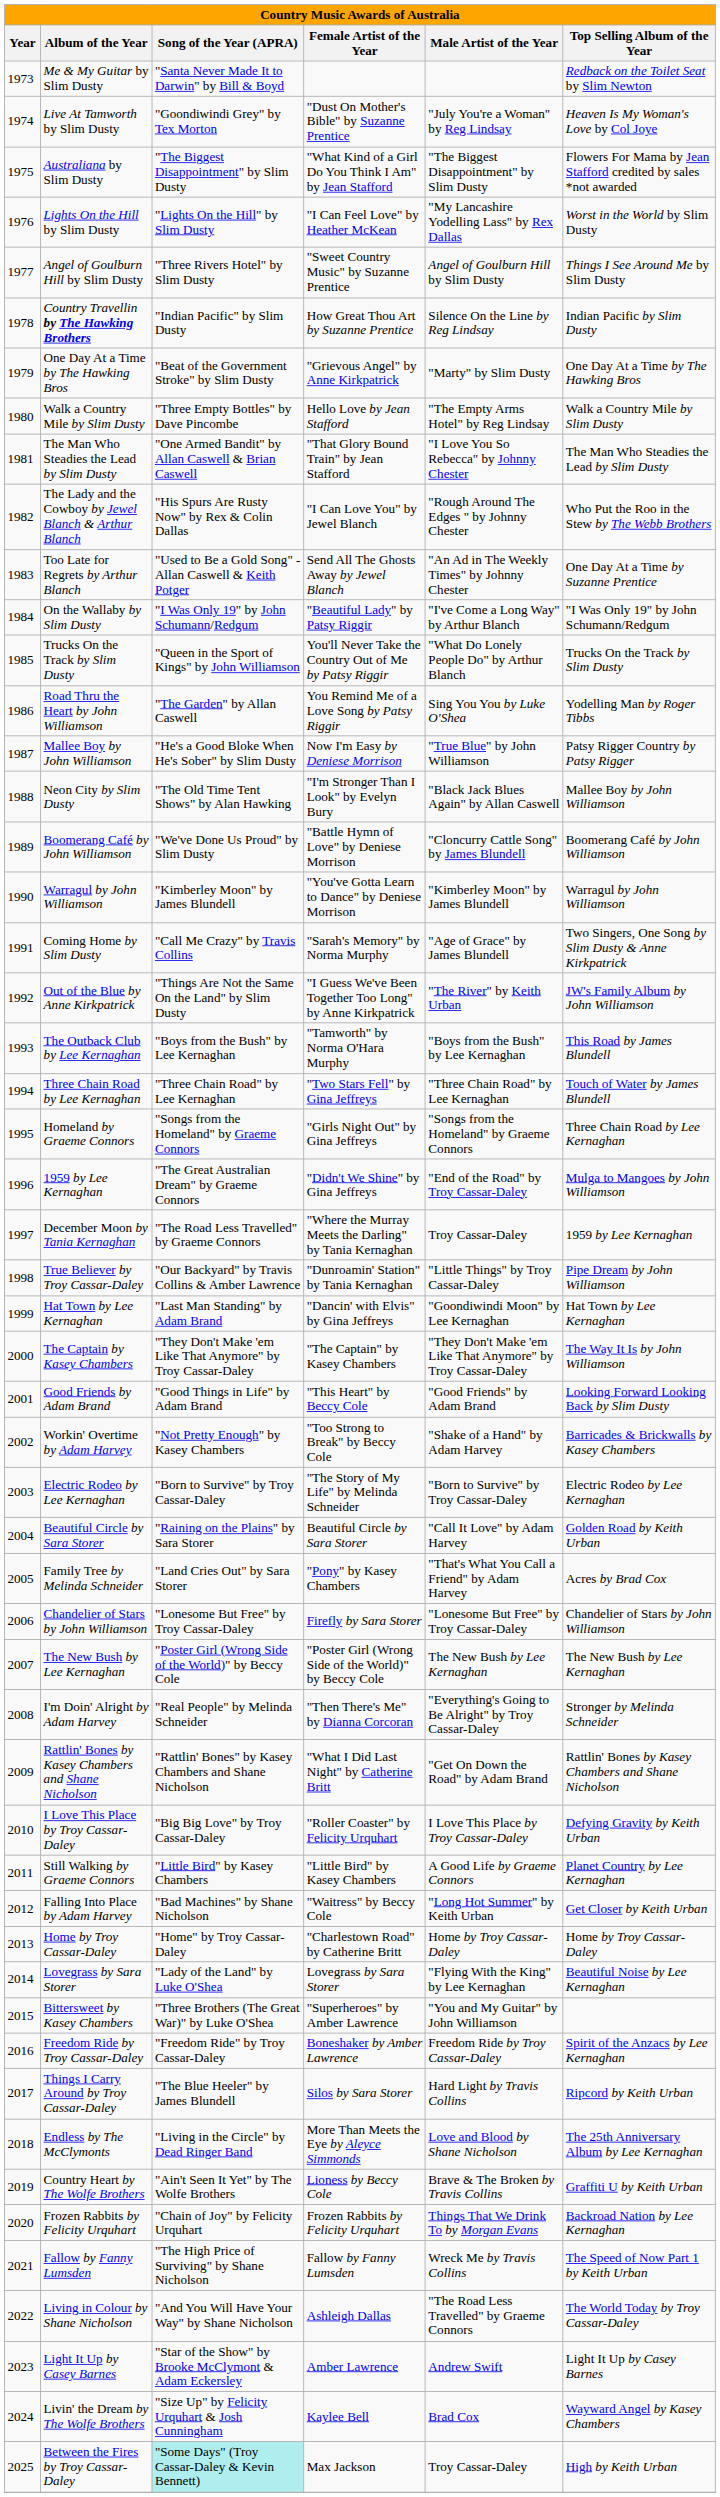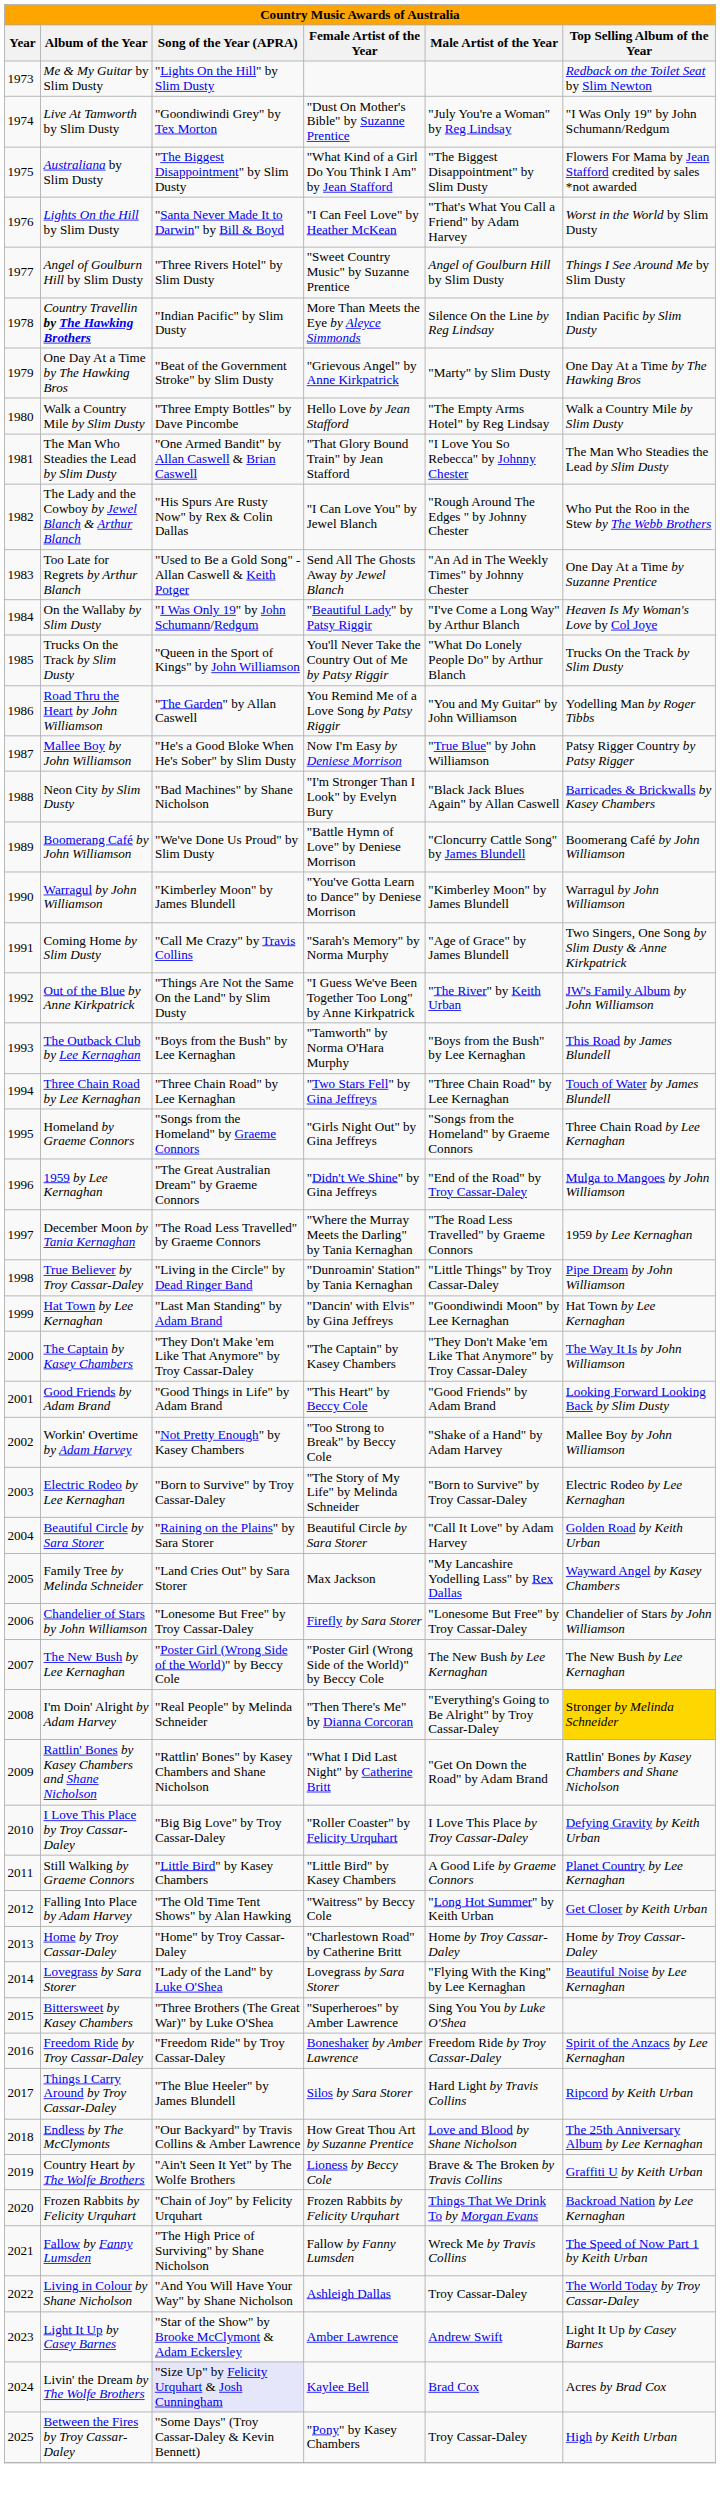(220, 78) "Santa Never Made It to Darwin" by Bill & Boyd -> (216, 78) "Lights On the Hill" by Slim Dusty
(627, 121) Heaven Is My Woman's Love by Col Joye -> (631, 121) "I Was Only 19" by John Schumann/Redgum
(216, 222) "Lights On the Hill" by Slim Dusty -> (220, 222) "Santa Never Made It to Darwin" by Bill & Boyd
(491, 222) "My Lancashire Yodelling Lass" by Rex Dallas -> (492, 222) "That's What You Call a Friend" by Adam Harvey
(361, 322) How Great Thou Art by Suzanne Prentice -> (363, 322) More Than Meets the Eye by Aleyce Simmonds
(631, 617) "I Was Only 19" by John Schumann/Redgum -> (627, 617) Heaven Is My Woman's Love by Col Joye
(487, 710) Sing You You by Luke O'Shea -> (493, 710) "You and My Guitar" by John Williamson
(223, 796) "The Old Time Tent Shows" by Alan Hawking -> (224, 796) "Bad Machines" by Shane Nicholson
(619, 796) Mallee Boy by John Williamson -> (639, 796) Barricades & Brickwalls by Kasey Chambers
(478, 1234) Troy Cassar-Daley -> (487, 1234) "The Road Less Travelled" by Graeme Connors
(228, 1277) "Our Backyard" by Travis Collins & Amber Lawrence -> (220, 1277) "Living in the Circle" by Dead Ringer Band
(639, 1442) Barricades & Brickwalls by Kasey Chambers -> (619, 1442) Mallee Boy by John Williamson
(352, 1578) "Pony" by Kasey Chambers -> (341, 1578) Max Jackson
(492, 1578) "That's What You Call a Friend" by Adam Harvey -> (491, 1578) "My Lancashire Yodelling Lass" by Rex Dallas
(616, 1578) Acres by Brad Cox -> (634, 1578) Wayward Angel by Kasey Chambers
(620, 1714) no background -> (620, 1714) gold background
(224, 1908) "Bad Machines" by Shane Nicholson -> (223, 1908) "The Old Time Tent Shows" by Alan Hawking
(493, 2015) "You and My Guitar" by John Williamson -> (487, 2015) Sing You You by Luke O'Shea
(220, 2144) "Living in the Circle" by Dead Ringer Band -> (228, 2136) "Our Backyard" by Travis Collins & Amber Lawrence
(363, 2144) More Than Meets the Eye by Aleyce Simmonds -> (361, 2136) How Great Thou Art by Suzanne Prentice
(487, 2315) "The Road Less Travelled" by Graeme Connors -> (478, 2293) Troy Cassar-Daley
(211, 2416) no background -> (211, 2387) lavender background
(634, 2416) Wayward Angel by Kasey Chambers -> (616, 2387) Acres by Brad Cox
(215, 2466) paleturquoise background -> (215, 2437) no background
(341, 2466) Max Jackson -> (352, 2437) "Pony" by Kasey Chambers
